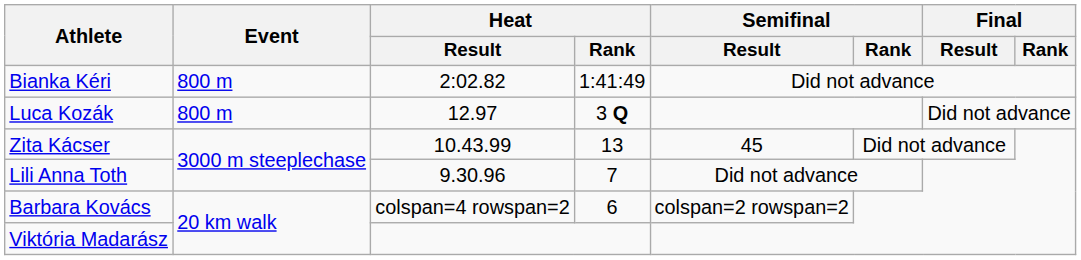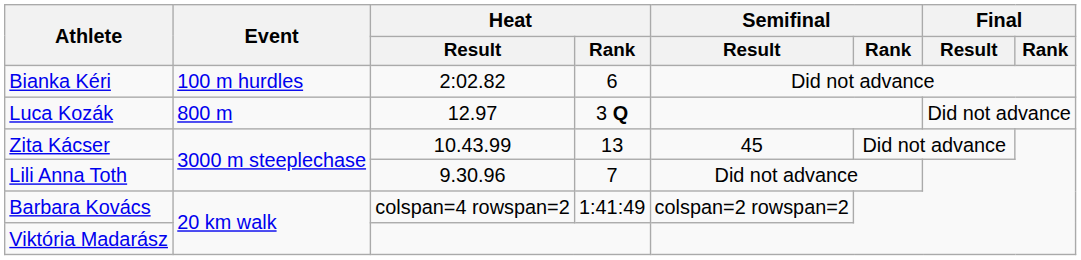(205, 82) 800 m -> (240, 82) 100 m hurdles
(612, 82) 1:41:49 -> (612, 82) 6
(612, 207) 6 -> (612, 207) 1:41:49
